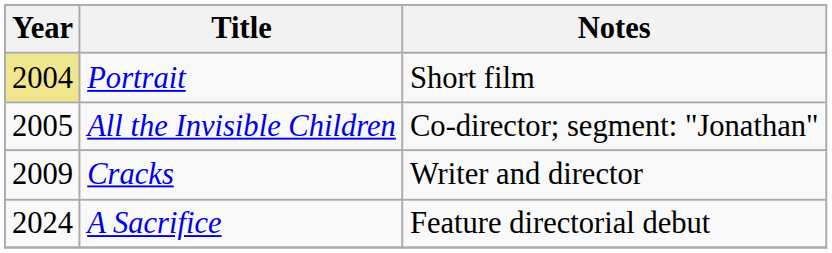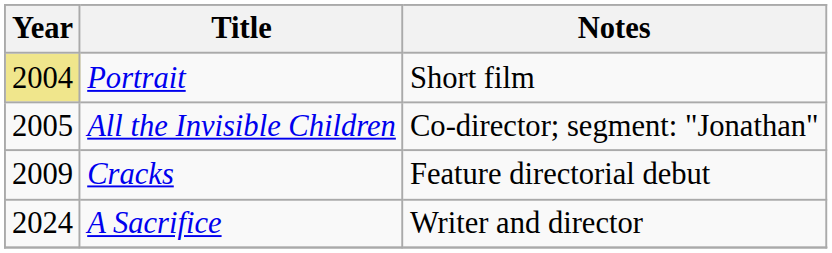(526, 174) Writer and director -> (560, 174) Feature directorial debut
(560, 222) Feature directorial debut -> (526, 222) Writer and director
